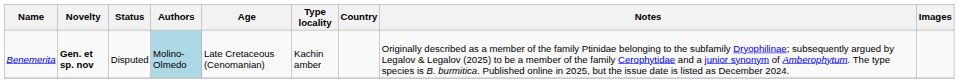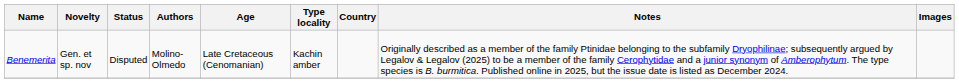(77, 59) bold -> (76, 59) normal
(170, 59) lightblue background -> (169, 59) no background
